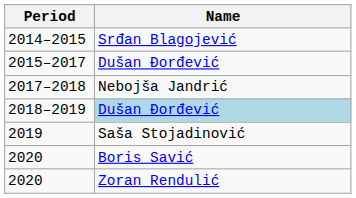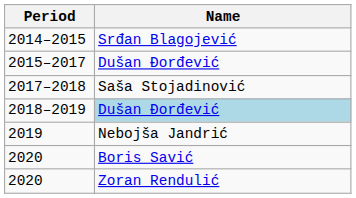(163, 87) Nebojša Jandrić -> (172, 87) Saša Stojadinović
(172, 134) Saša Stojadinović -> (163, 134) Nebojša Jandrić
